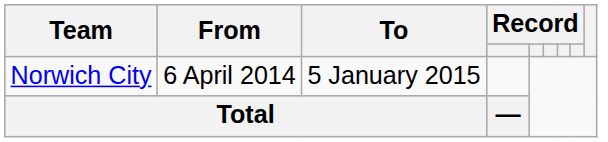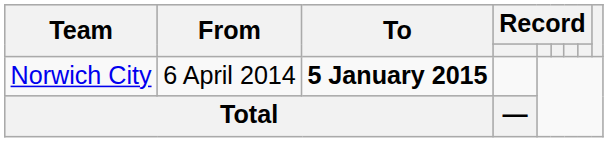(394, 75) normal -> (397, 75) bold
